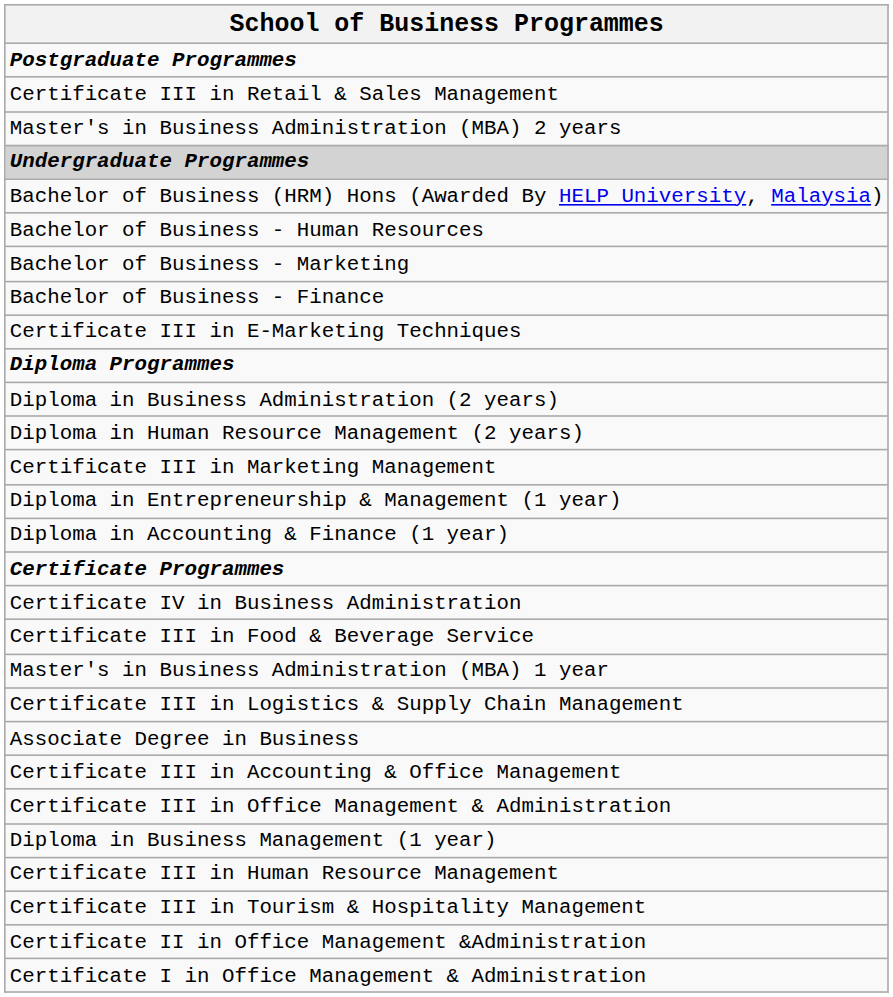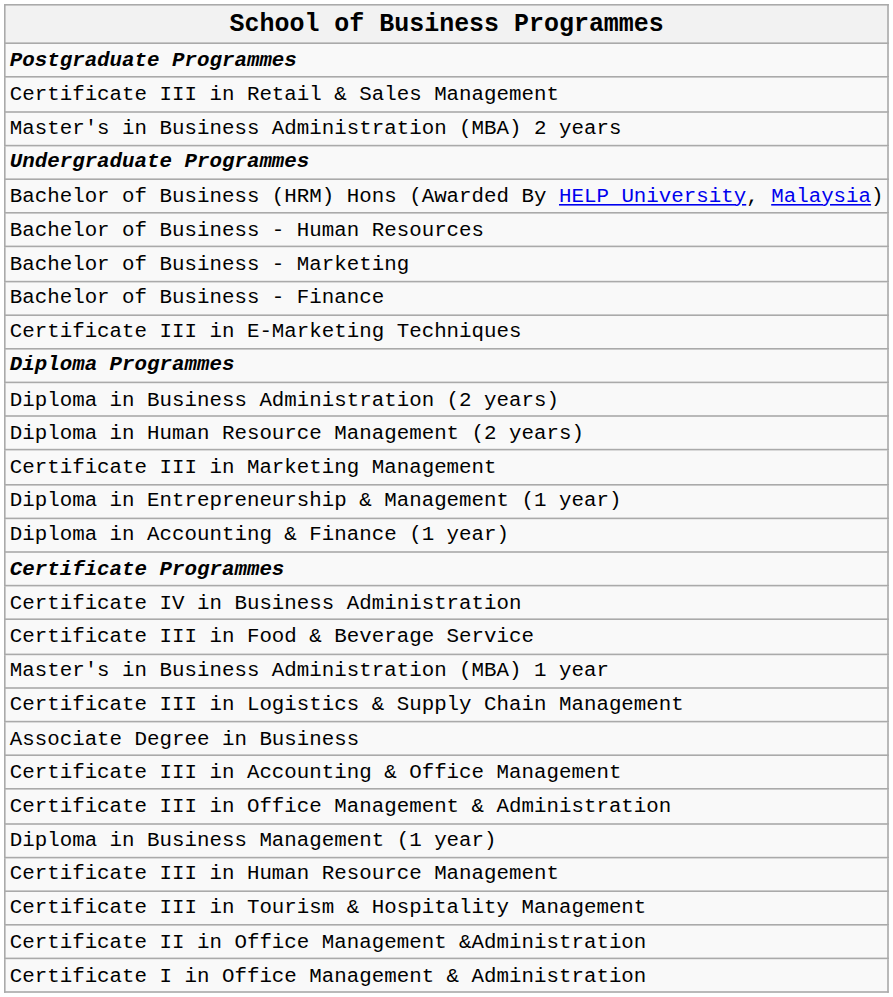(160, 162) lightgrey background -> (160, 162) no background
